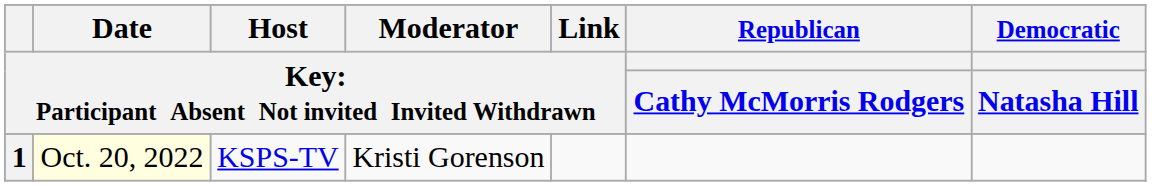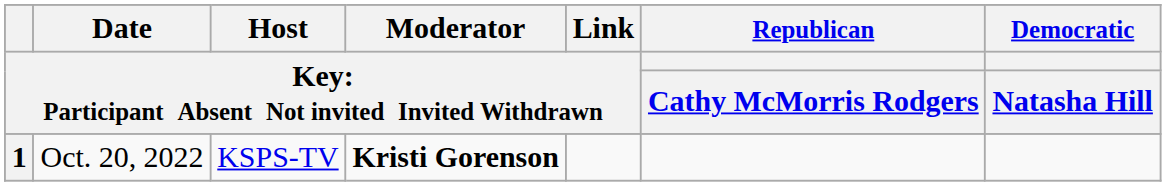(122, 156) lightyellow background -> (122, 156) no background
(448, 156) normal -> (456, 156) bold
